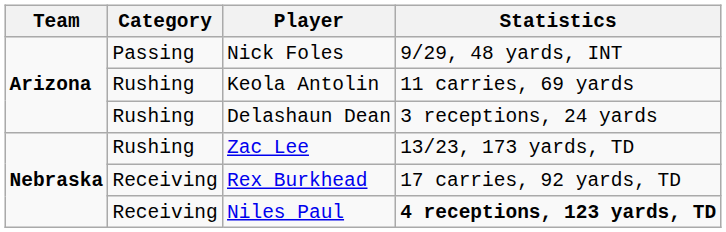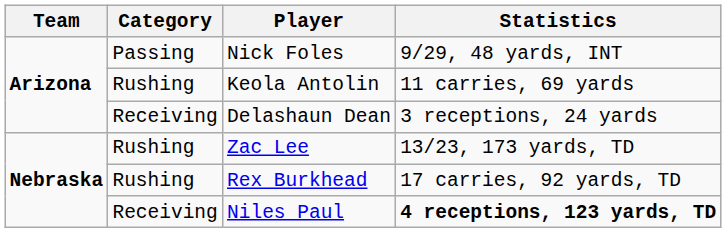(153, 116) Rushing -> (165, 116) Receiving
(165, 180) Receiving -> (153, 180) Rushing
